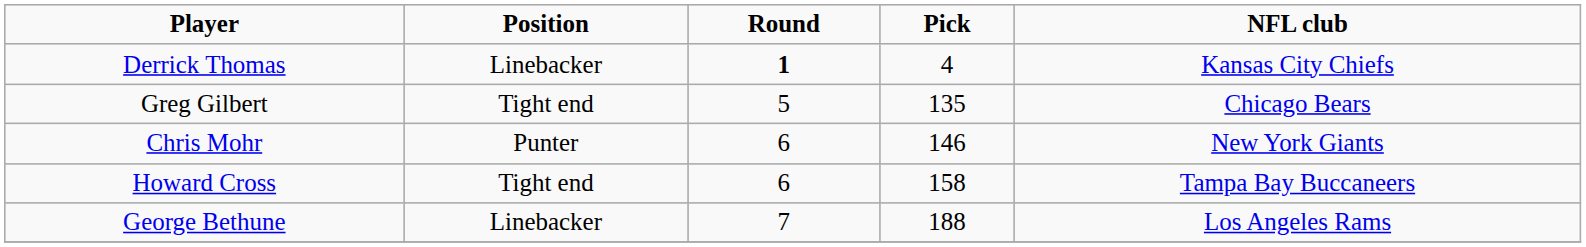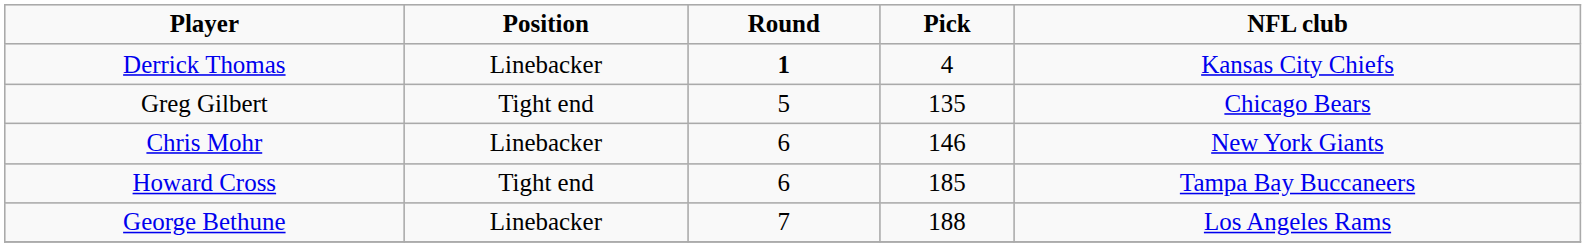(546, 143) Punter -> (546, 143) Linebacker
(947, 182) 158 -> (947, 182) 185
